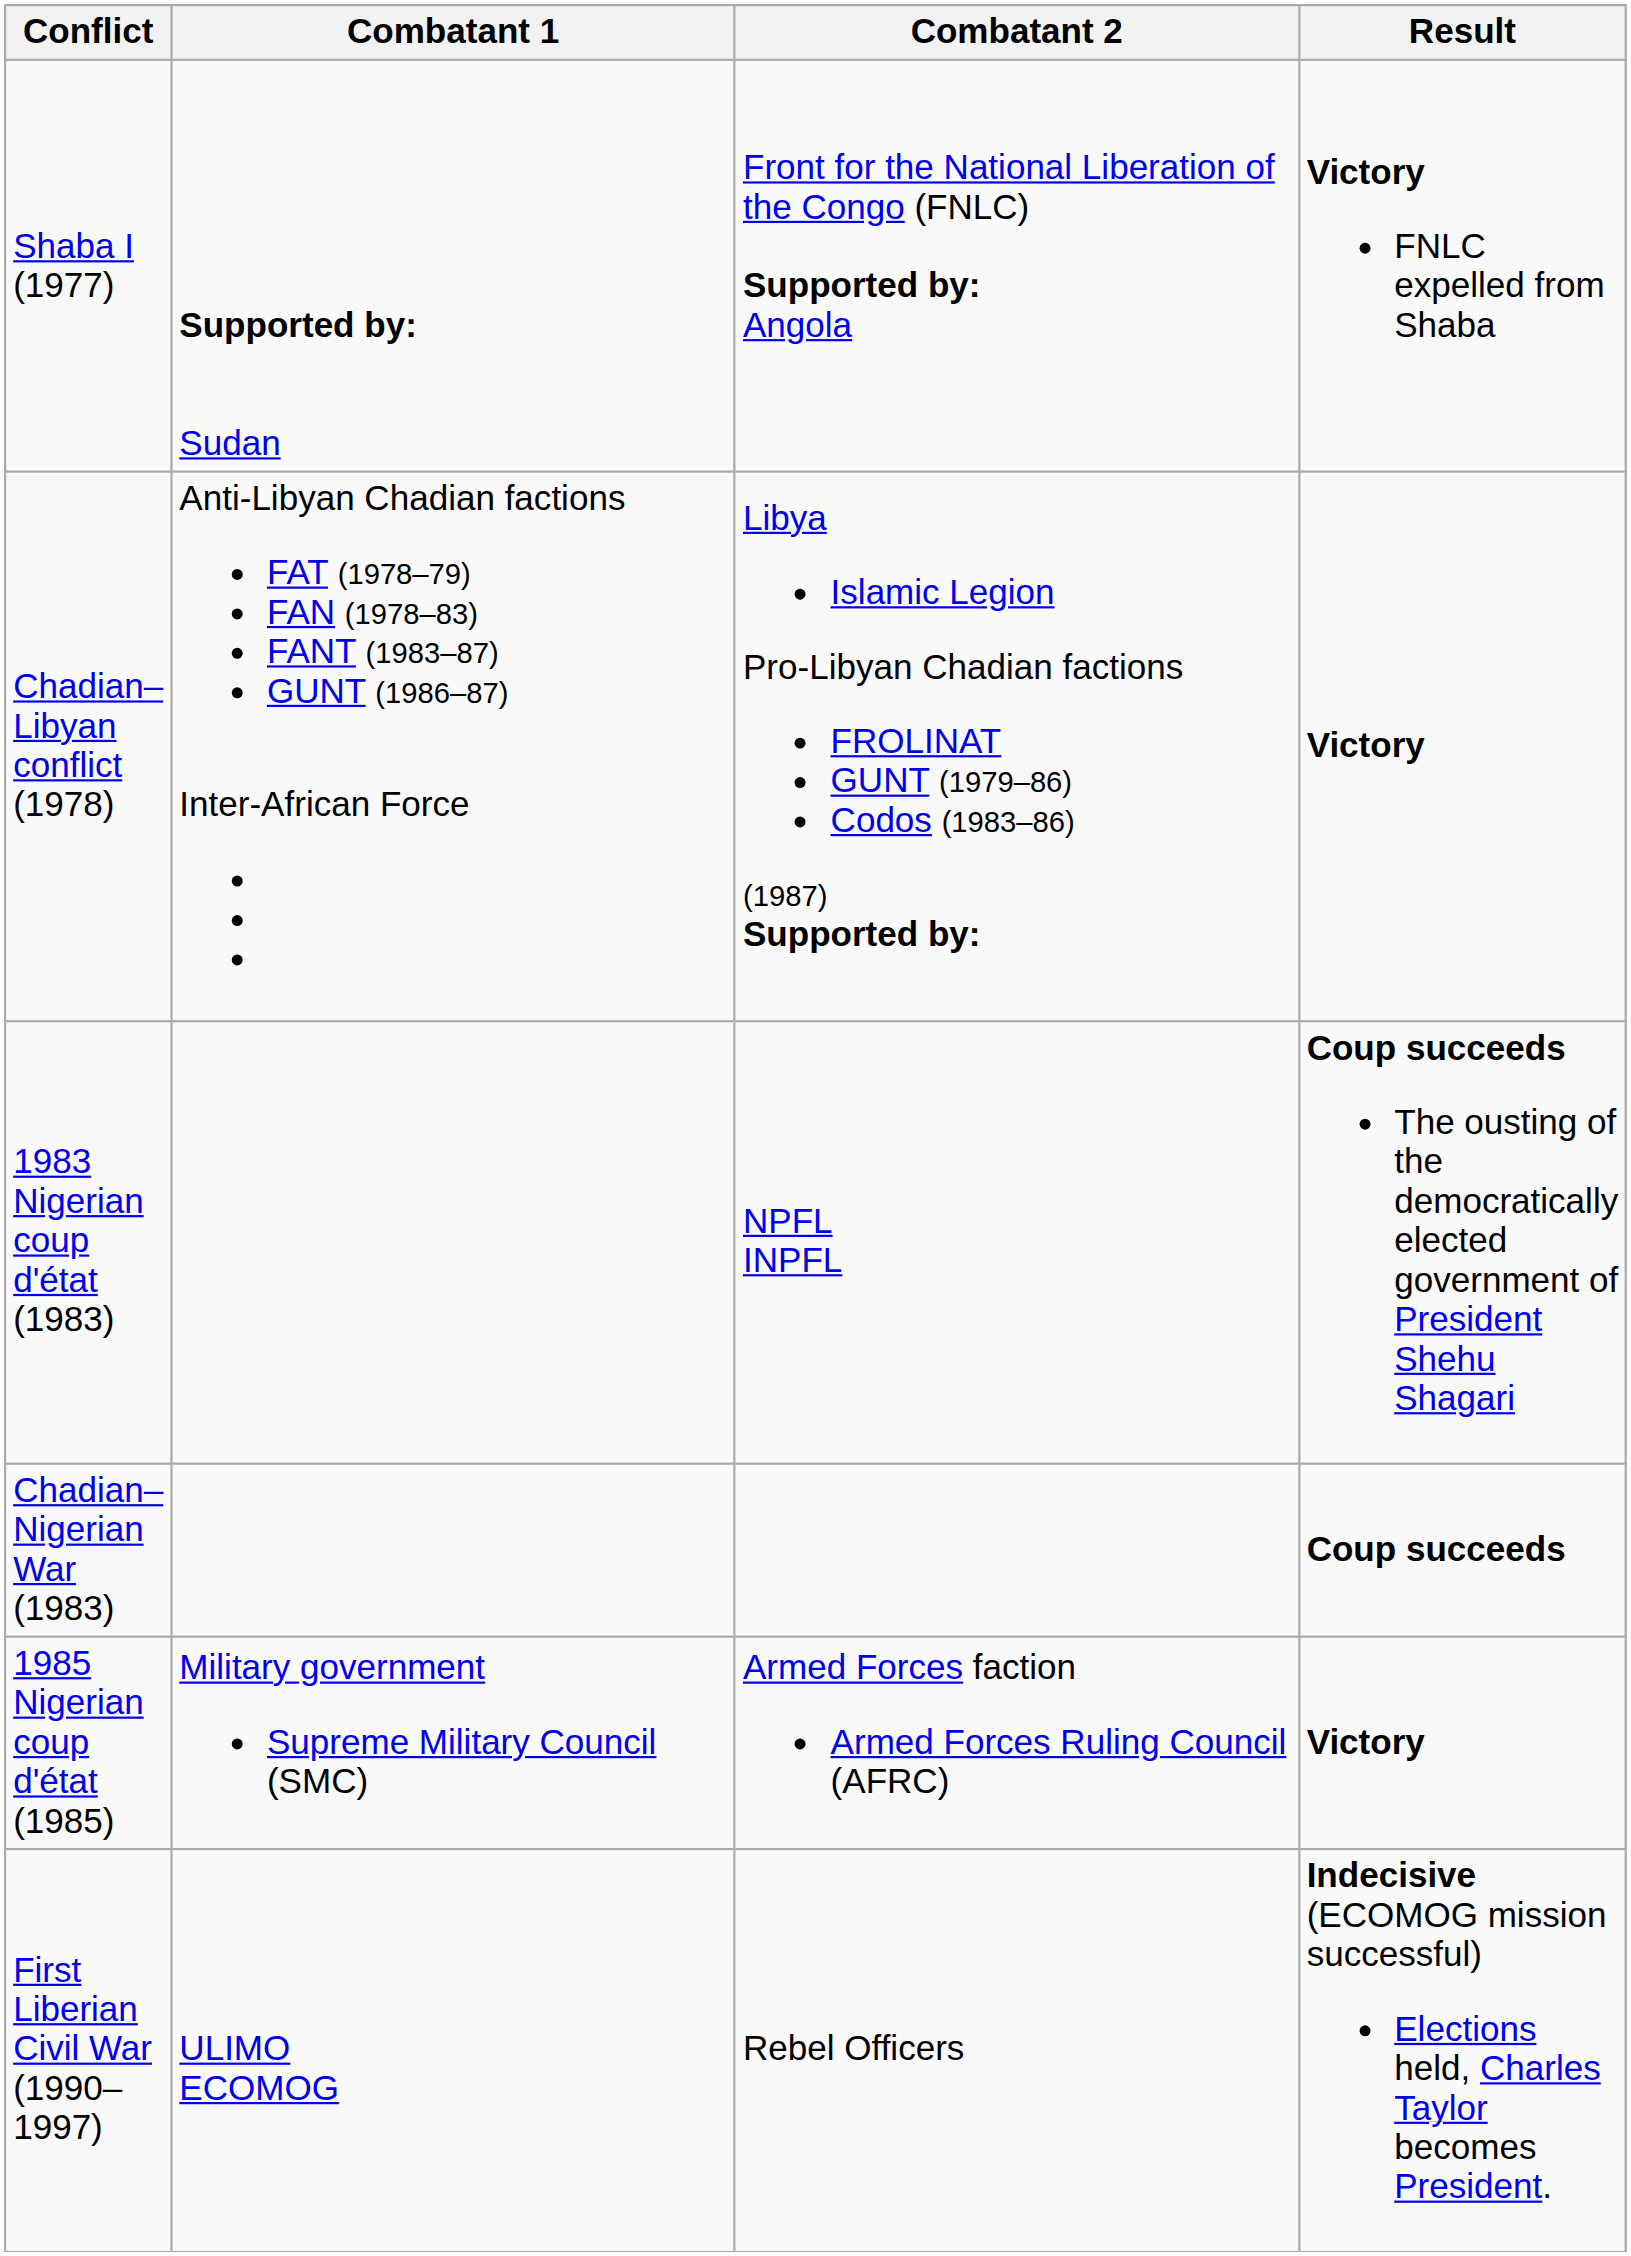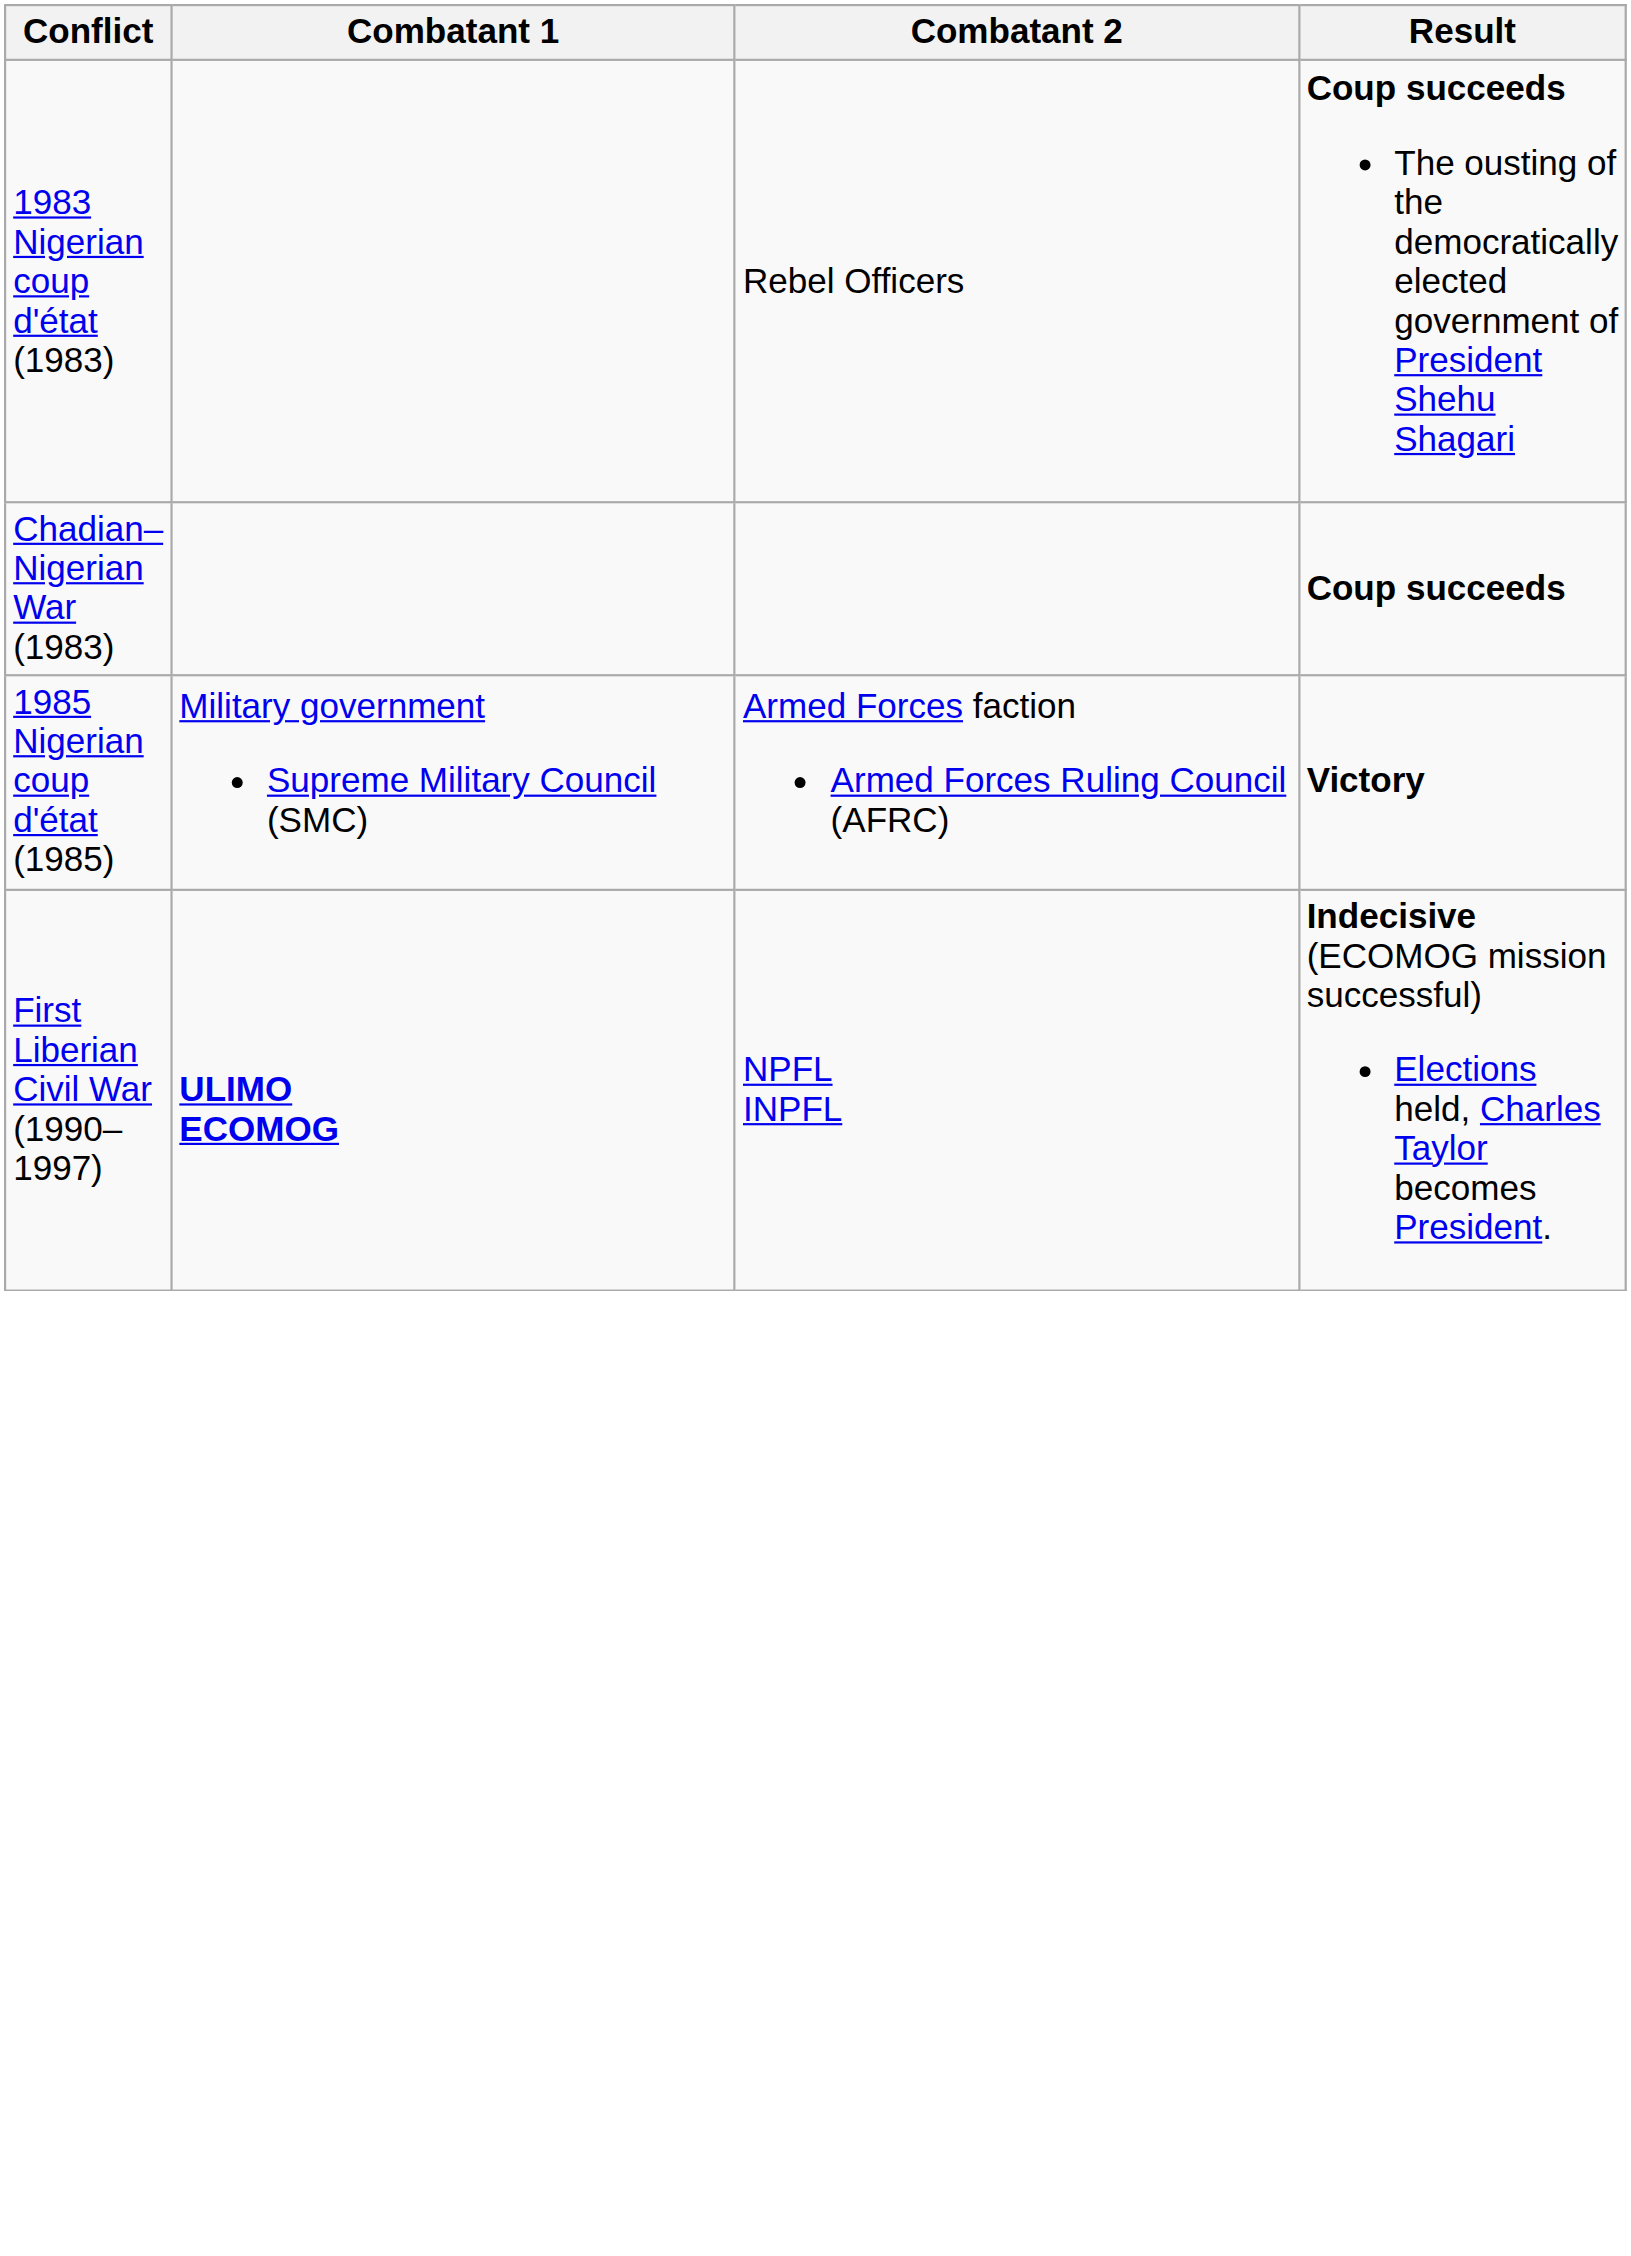- row: (74, 265)
- row: (88, 745)
(793, 1241) NPFL INPFL -> (854, 280) Rebel Officers
(259, 2069) normal -> (259, 1108) bold
(854, 2049) Rebel Officers -> (793, 1088) NPFL INPFL
